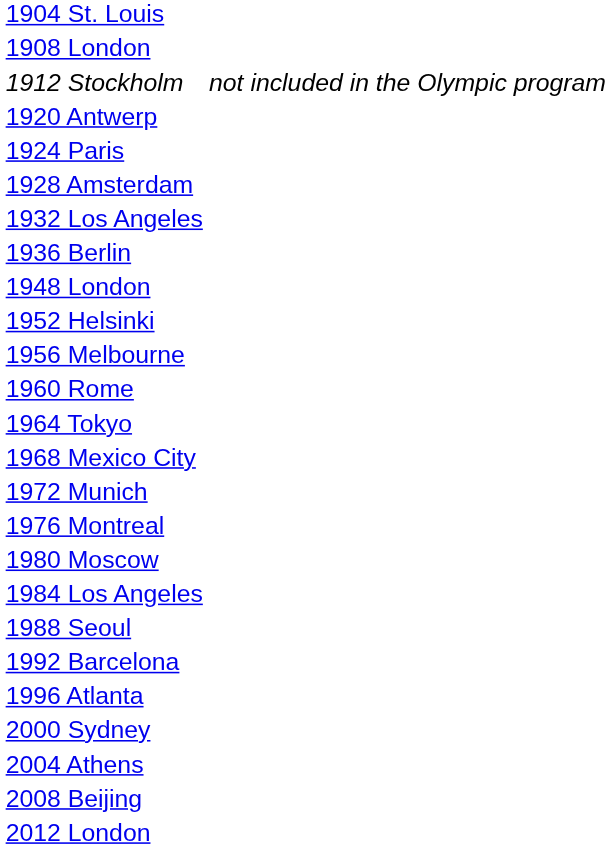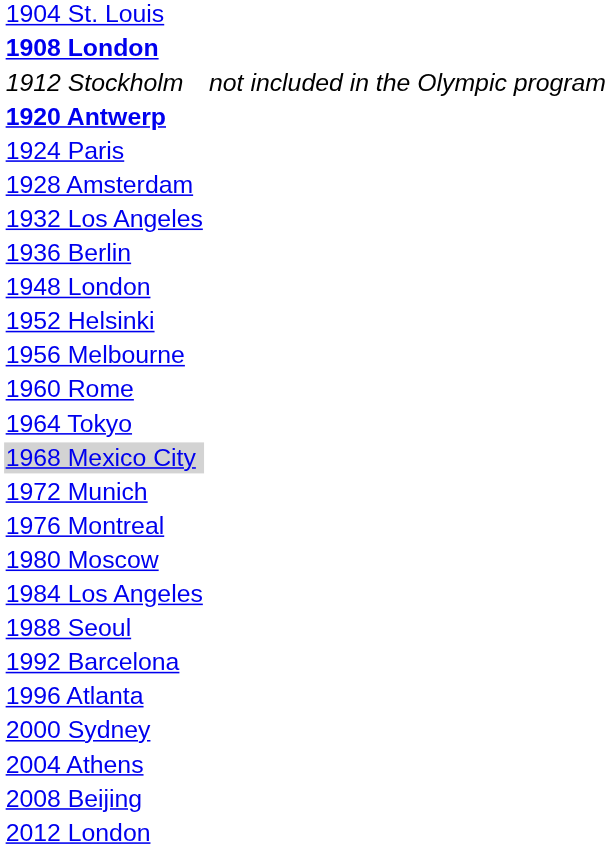(78, 48) normal -> (82, 48) bold
(81, 116) normal -> (86, 116) bold
(101, 457) no background -> (101, 457) lightgrey background
